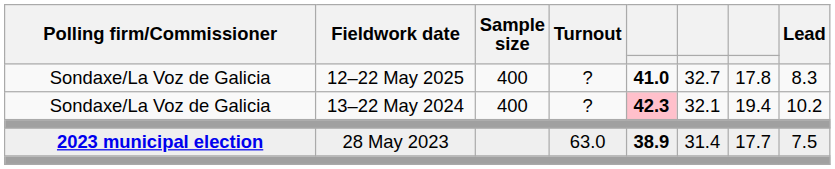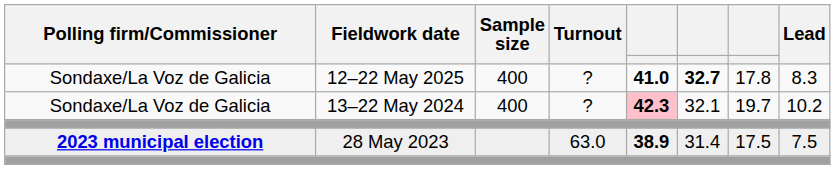(702, 78) normal -> (702, 78) bold
(753, 105) 19.4 -> (753, 105) 19.7
(753, 142) 17.7 -> (753, 142) 17.5
